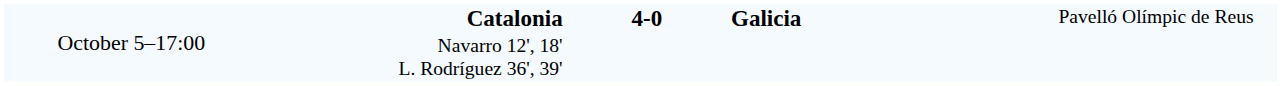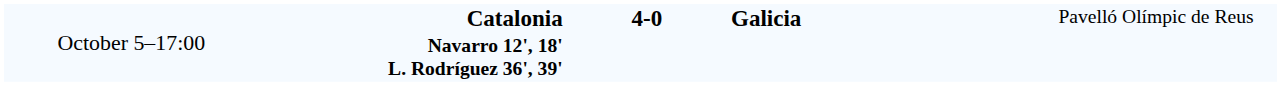(481, 57) normal -> (475, 57) bold
